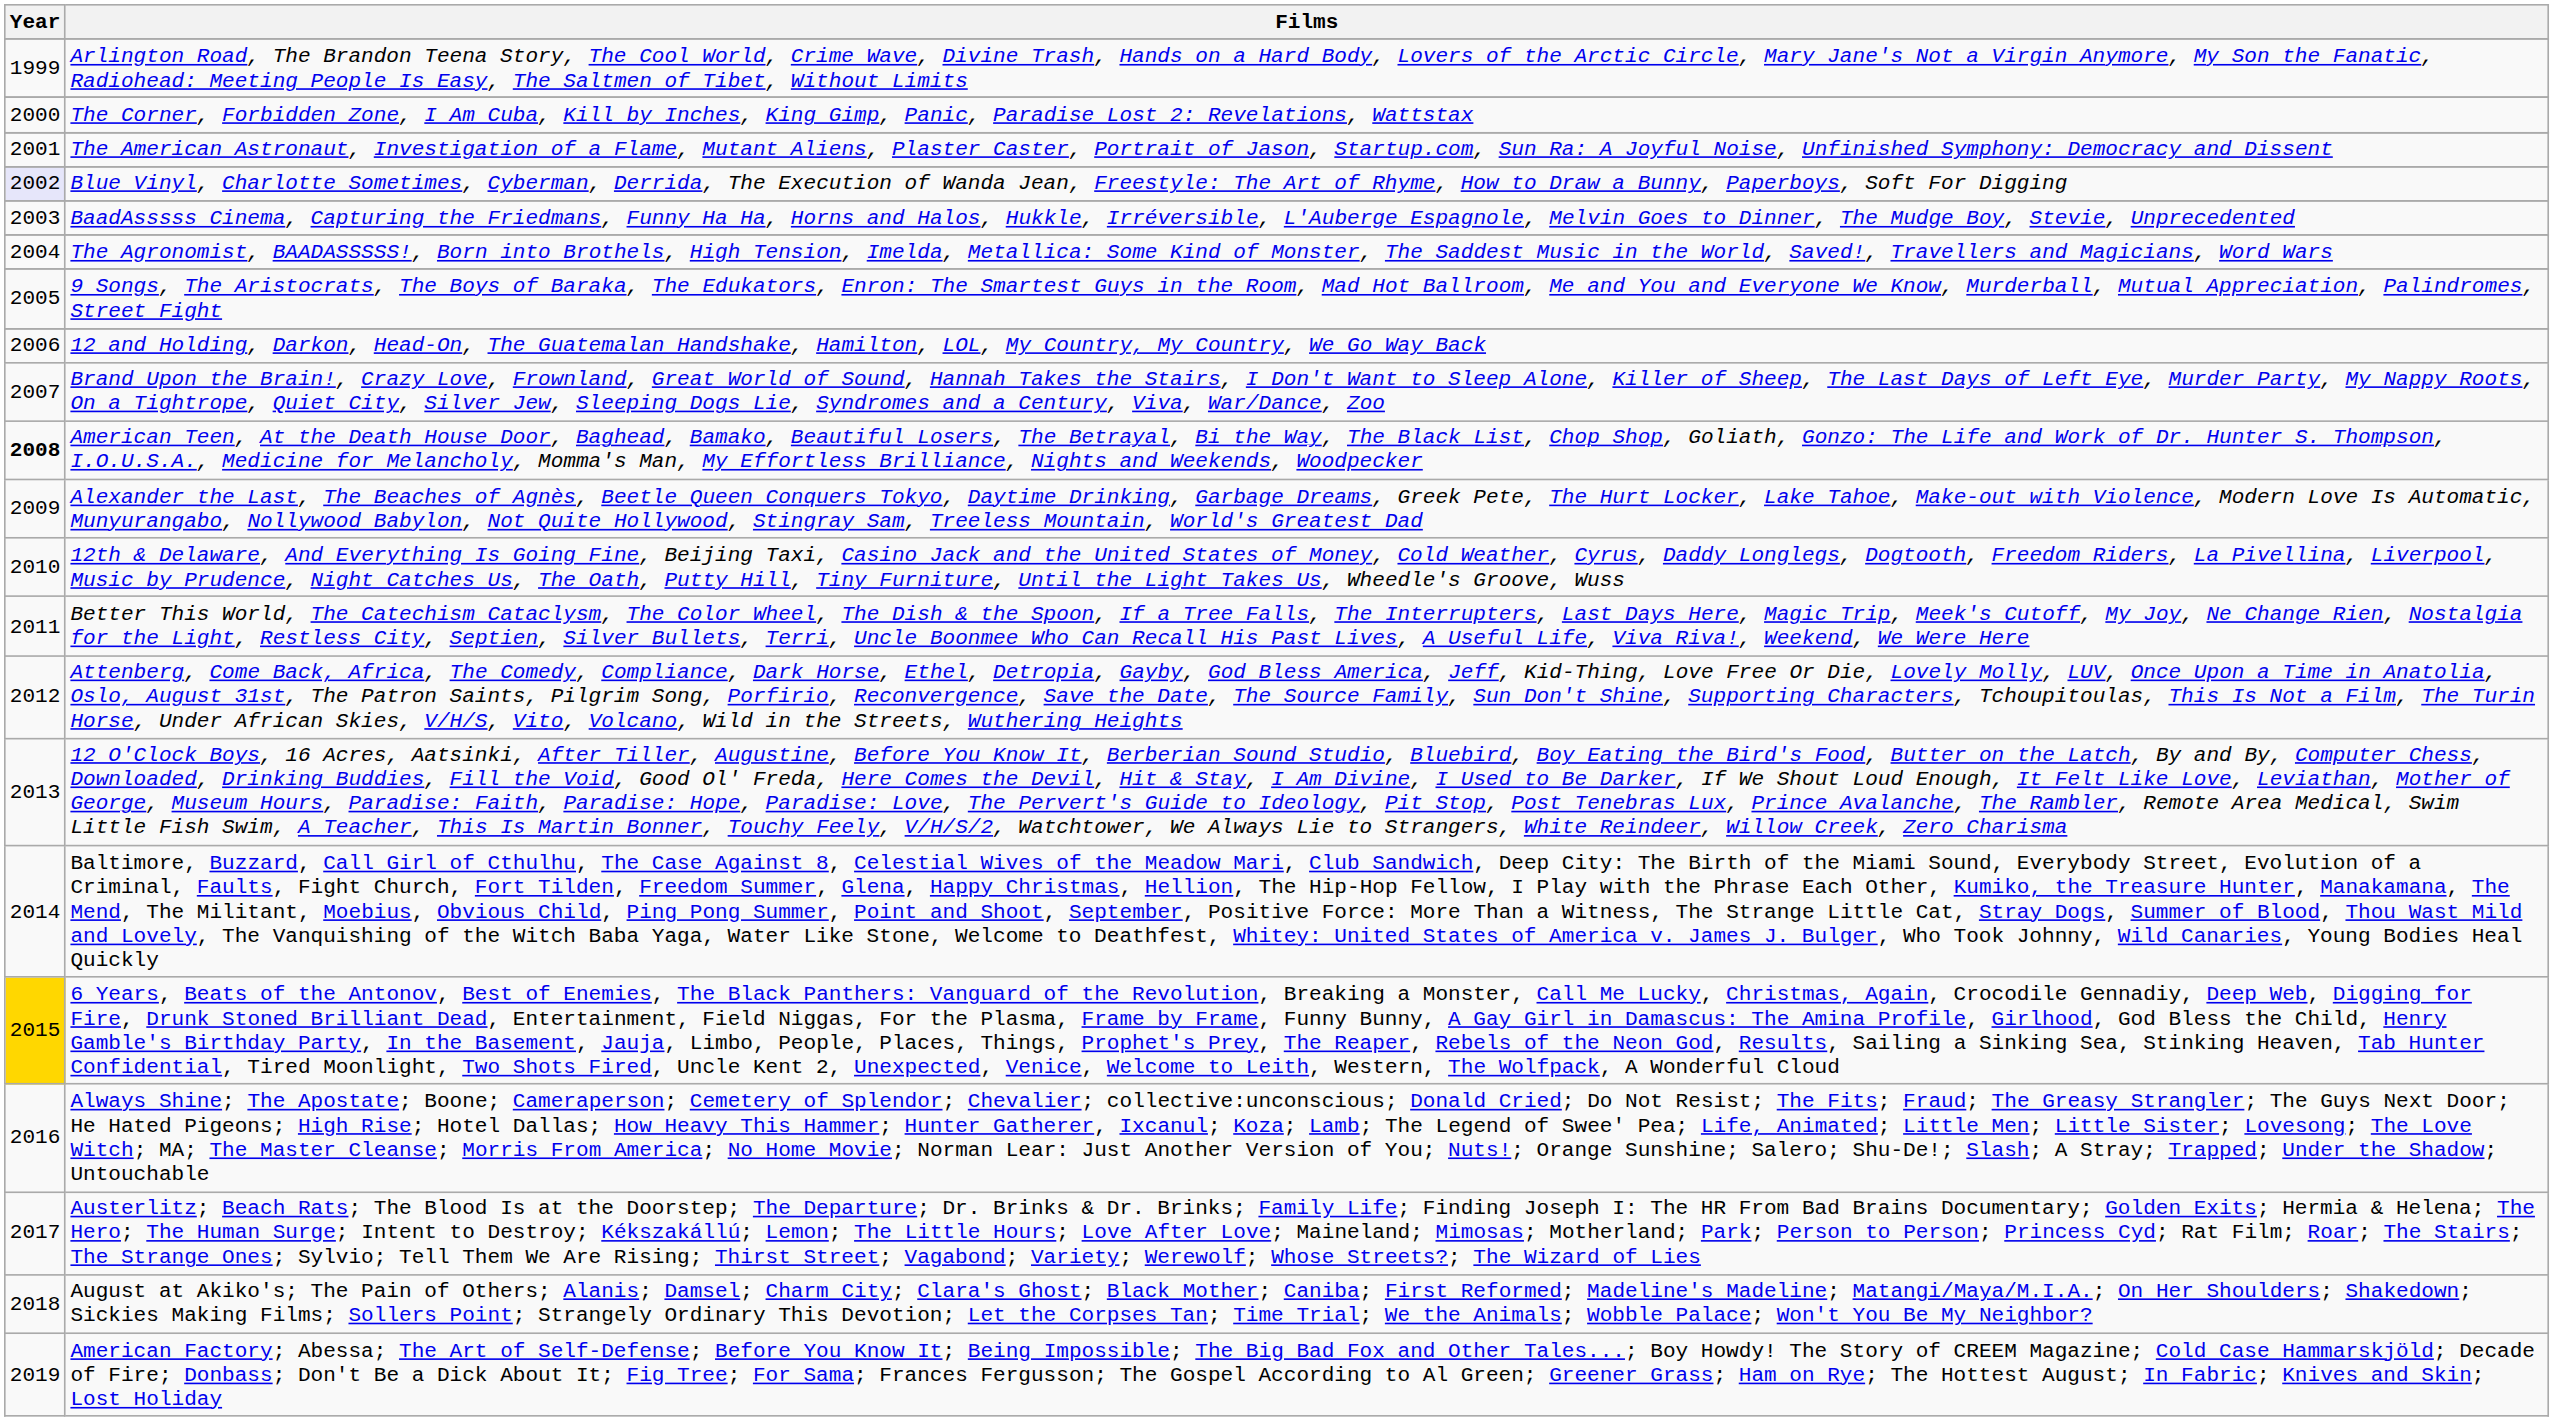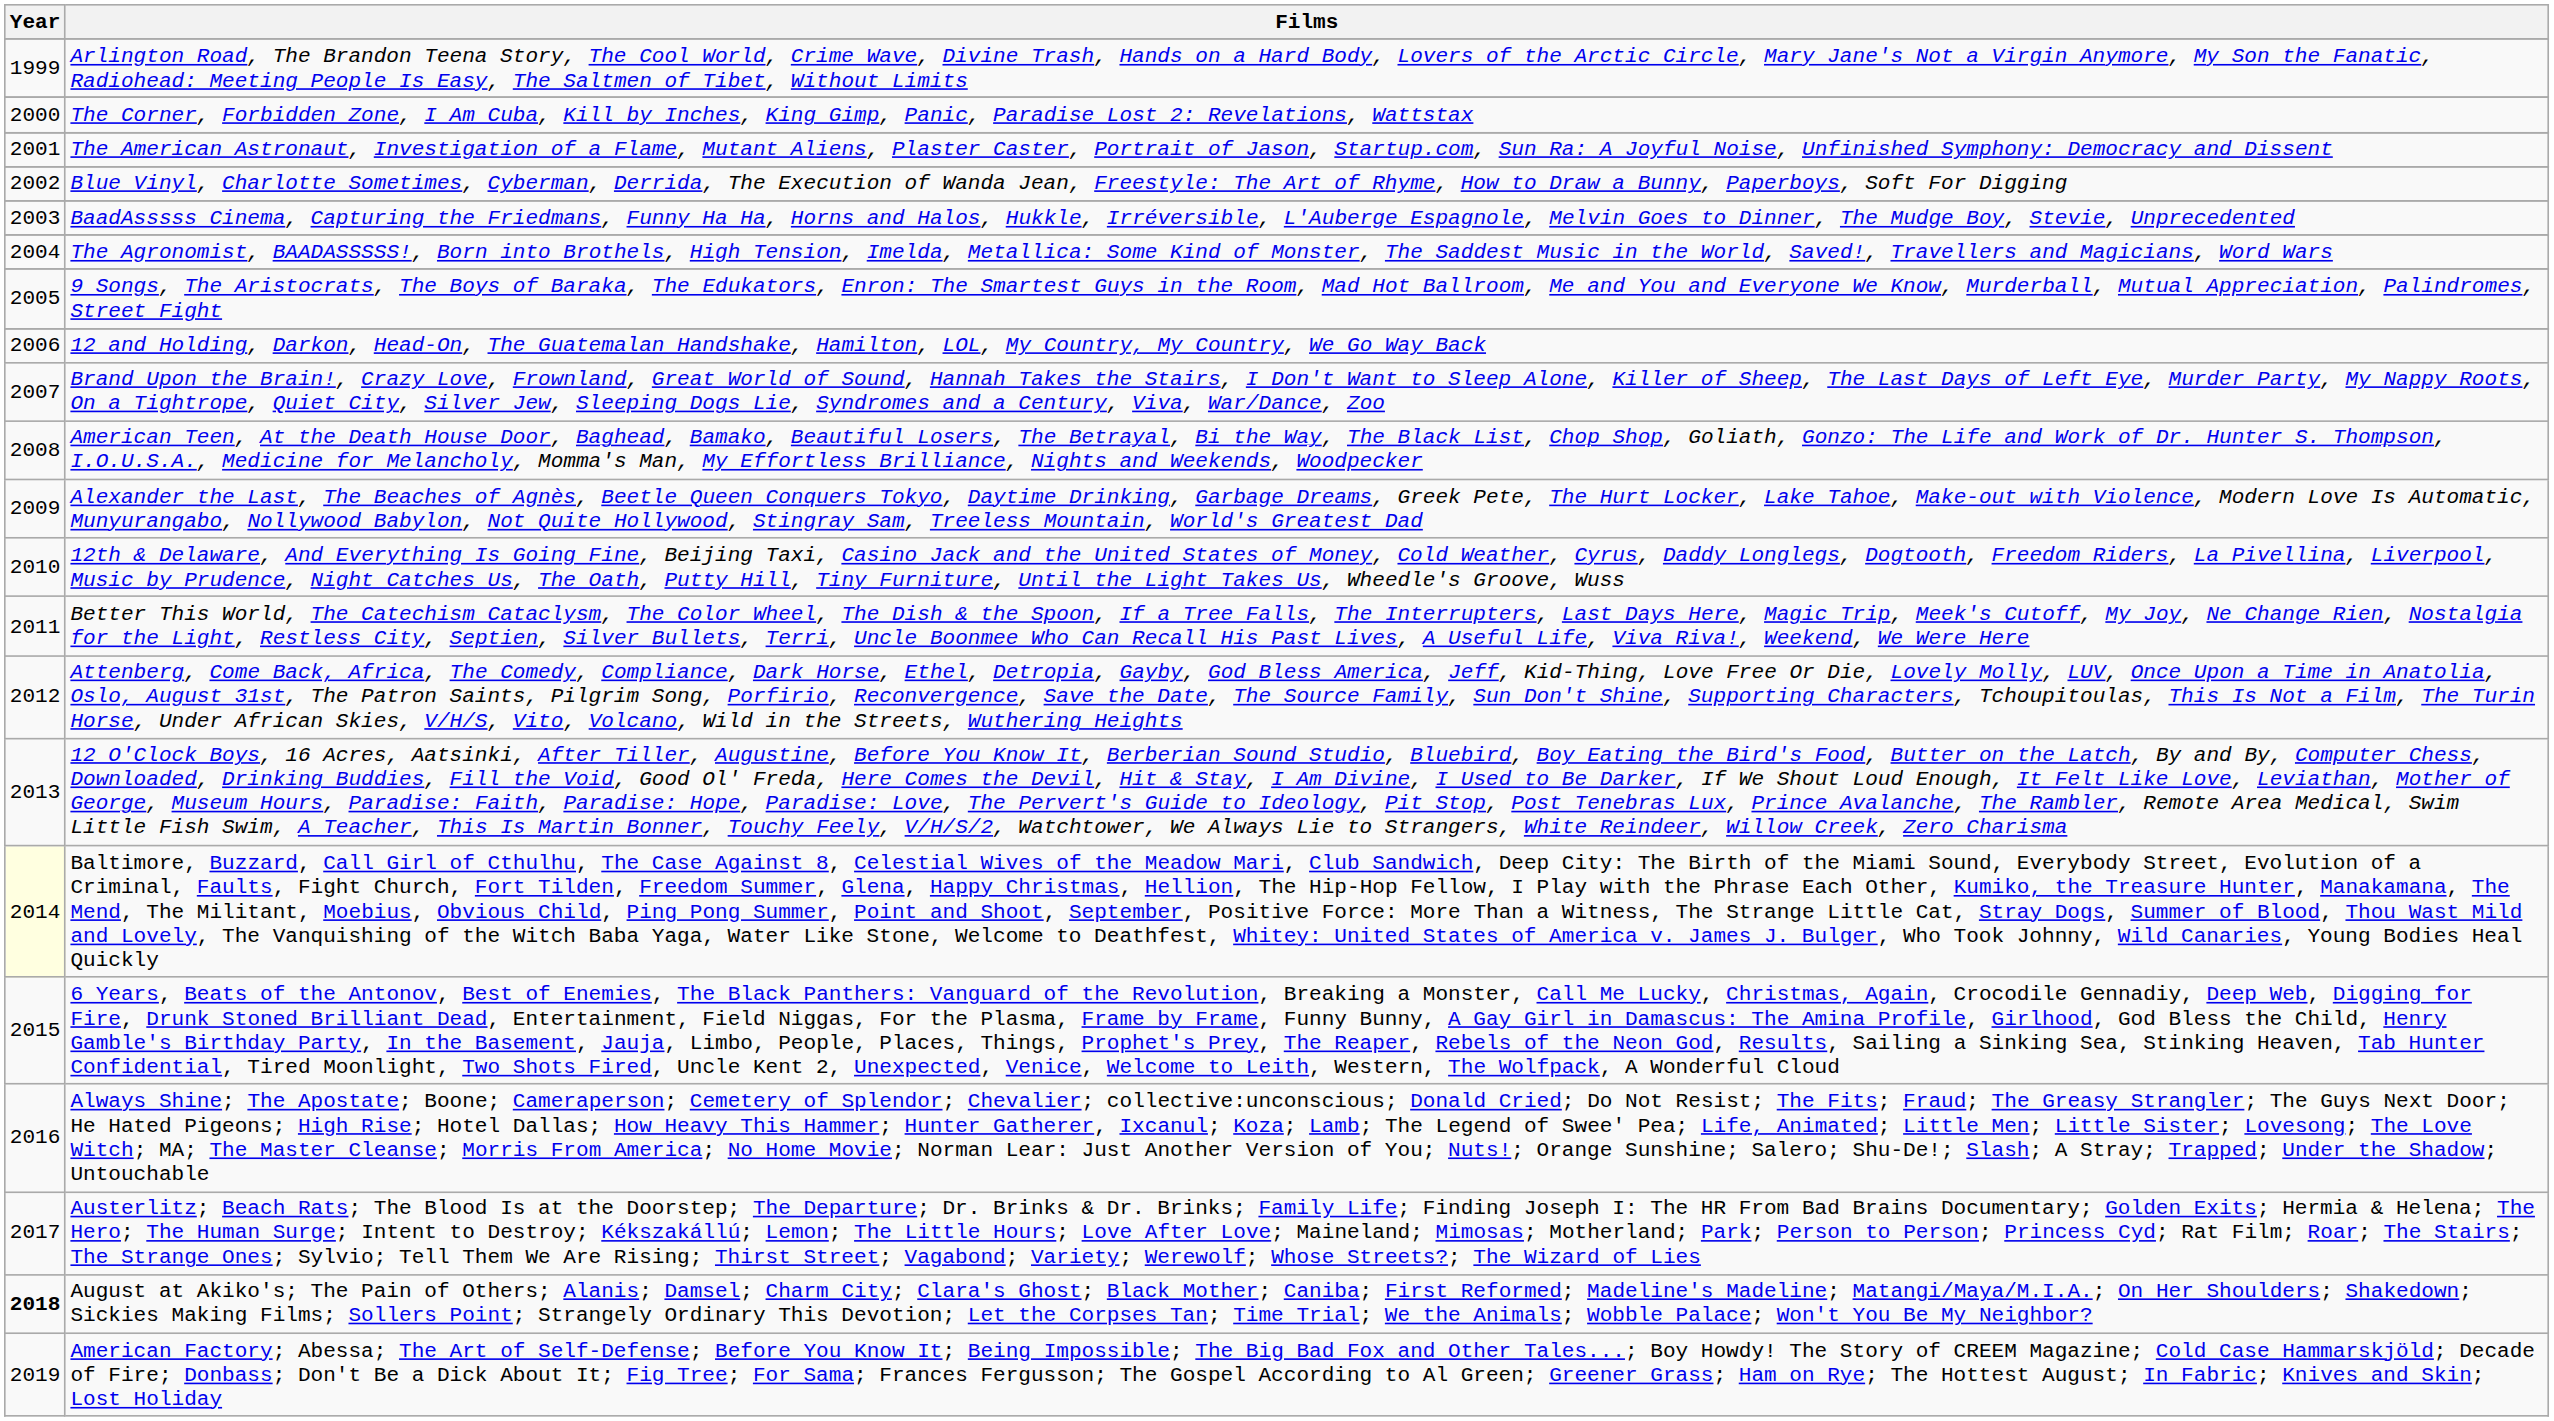(35, 184) lavender background -> (35, 184) no background
(35, 450) bold -> (35, 450) normal
(35, 911) no background -> (35, 911) lightyellow background
(35, 1031) gold background -> (35, 1031) no background
(35, 1304) normal -> (35, 1304) bold
